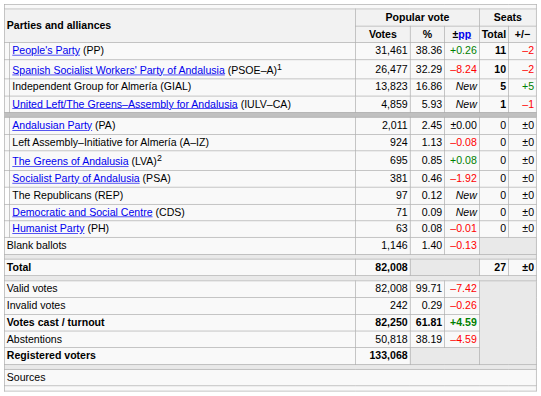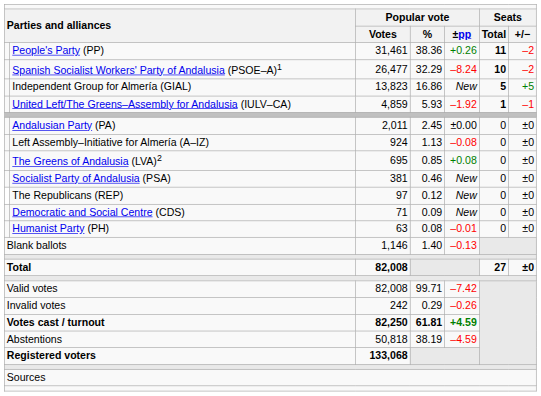(466, 104) New -> (464, 104) –1.92
(464, 179) –1.92 -> (466, 179) New
